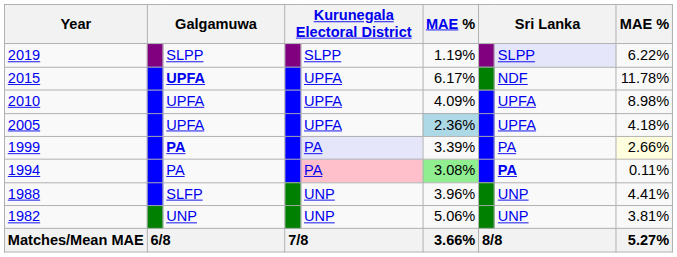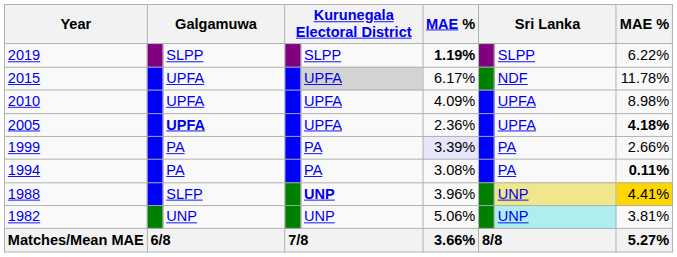(455, 55) normal -> (455, 55) bold
(516, 55) lavender background -> (516, 55) no background
(186, 78) bold -> (185, 78) normal
(323, 78) no background -> (323, 78) lightgrey background
(185, 124) normal -> (186, 124) bold
(455, 124) lightblue background -> (455, 124) no background
(648, 124) normal -> (648, 124) bold
(176, 147) bold -> (175, 147) normal
(313, 147) lavender background -> (313, 147) no background
(455, 147) no background -> (455, 147) lavender background
(648, 147) lightyellow background -> (648, 147) no background
(313, 170) pink background -> (313, 170) no background
(455, 170) lightgreen background -> (455, 170) no background
(507, 170) bold -> (507, 170) normal
(649, 170) normal -> (649, 170) bold
(319, 194) normal -> (319, 194) bold
(513, 194) no background -> (513, 194) khaki background
(648, 194) no background -> (648, 194) gold background
(513, 217) no background -> (513, 217) paleturquoise background
